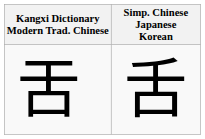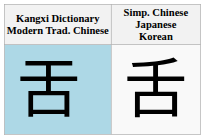(49, 89) no background -> (49, 89) lightblue background
